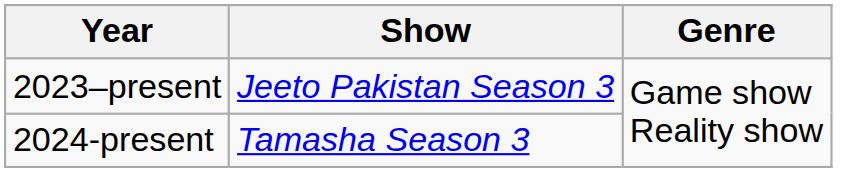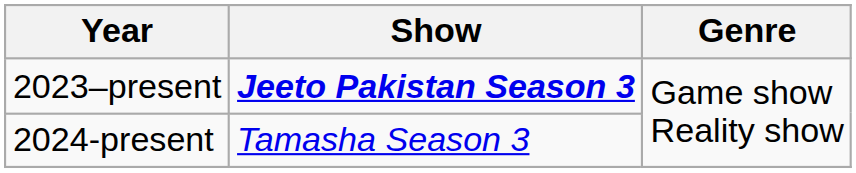(426, 85) normal -> (436, 85) bold
